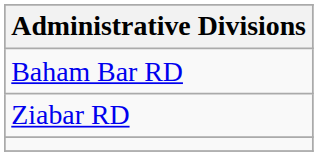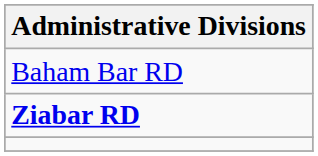(70, 114) normal -> (76, 114) bold
